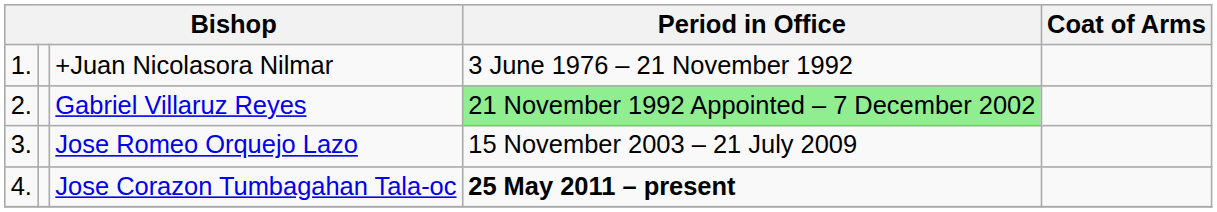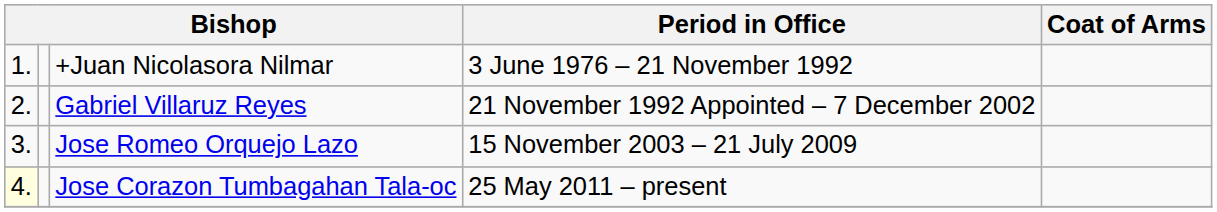(752, 105) lightgreen background -> (752, 105) no background
(21, 186) no background -> (21, 186) lightyellow background
(602, 186) bold -> (597, 186) normal
